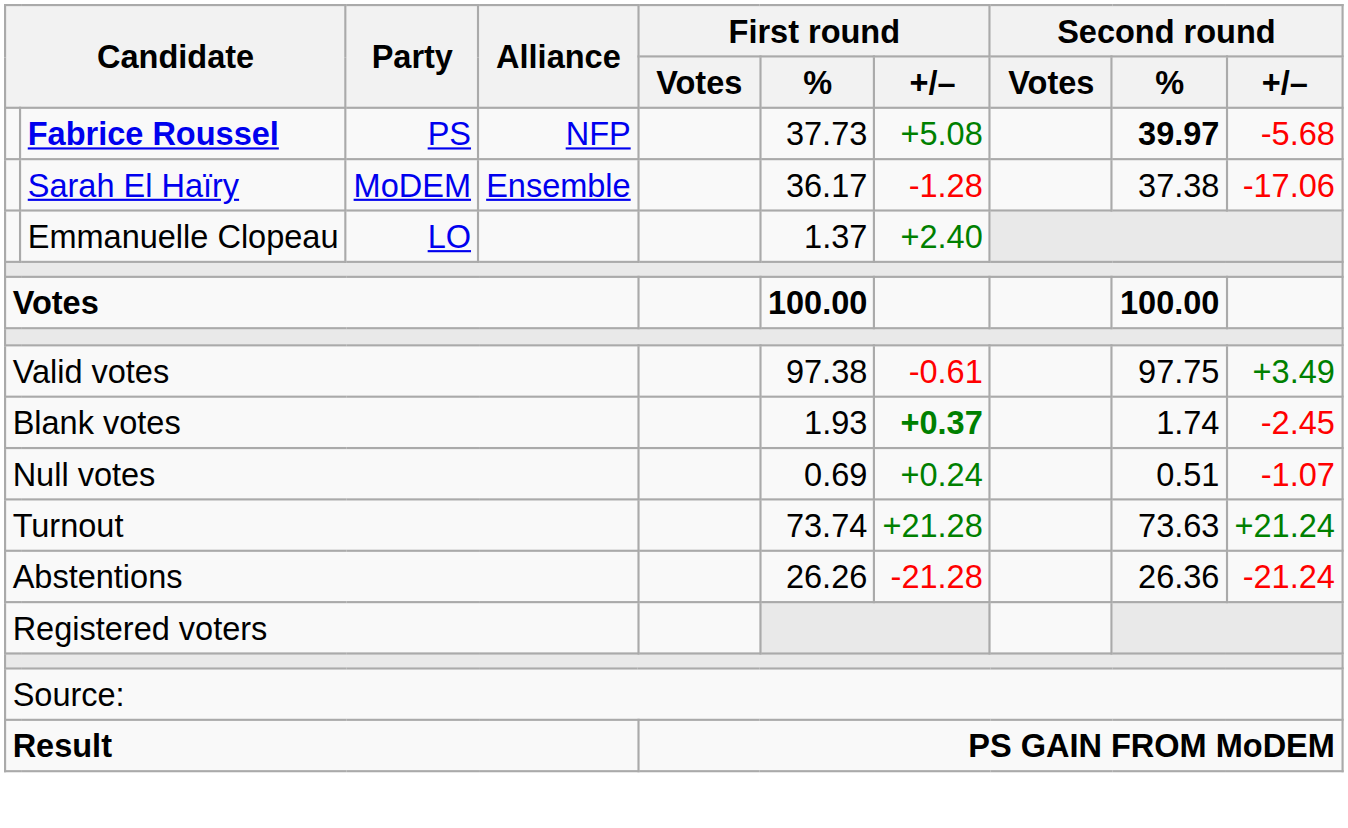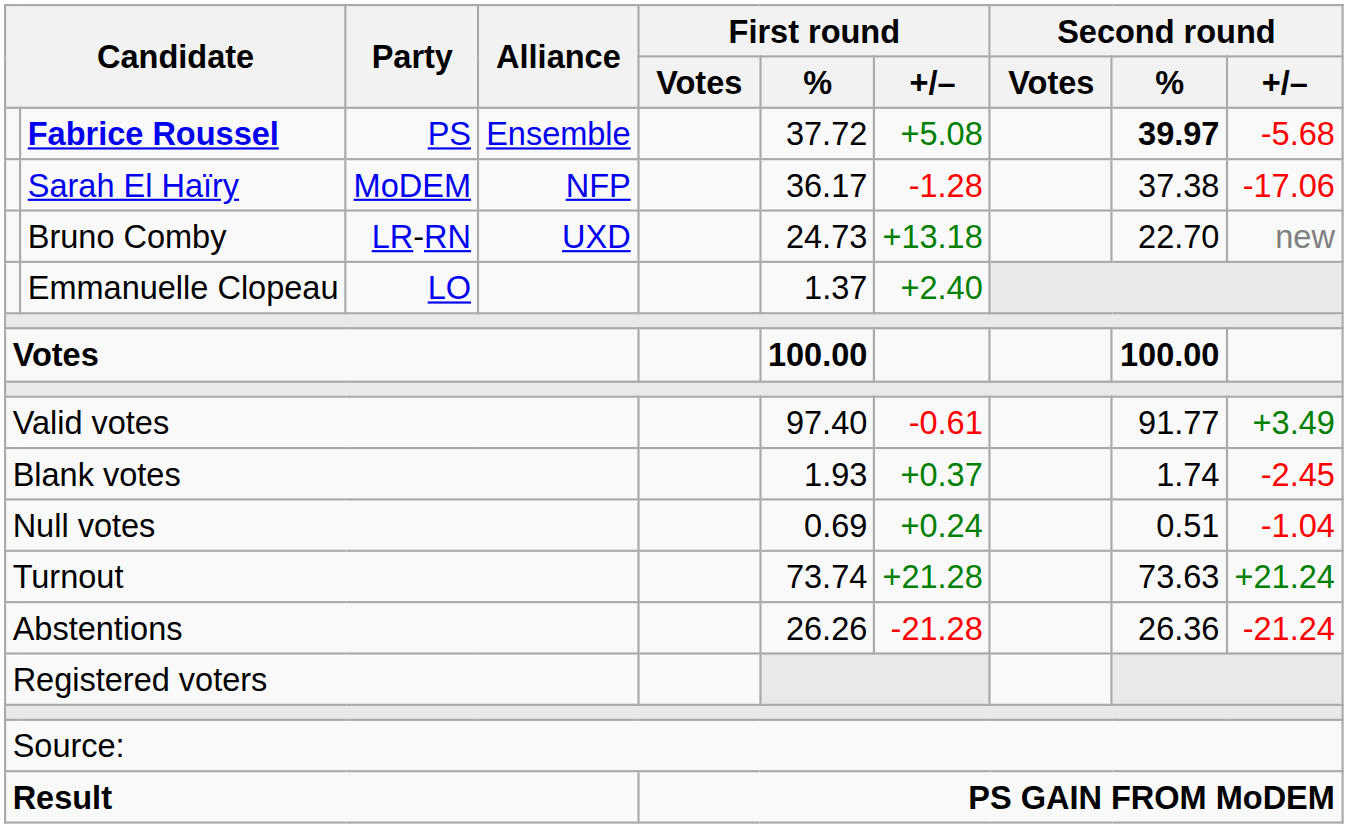(598, 134) NFP -> (558, 134) Ensemble
(827, 134) 37.73 -> (827, 134) 37.72
(558, 185) Ensemble -> (598, 185) NFP
+ row: (127, 237)
(827, 370) 97.38 -> (827, 422) 97.40
(1179, 370) 97.75 -> (1179, 422) 91.77
(942, 422) bold -> (942, 473) normal
(1298, 473) -1.07 -> (1298, 525) -1.04
